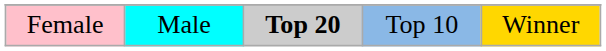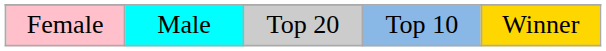(303, 25) bold -> (303, 25) normal
